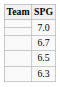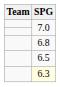(44, 43) 6.7 -> (44, 43) 6.8
(44, 74) no background -> (44, 74) lightyellow background
